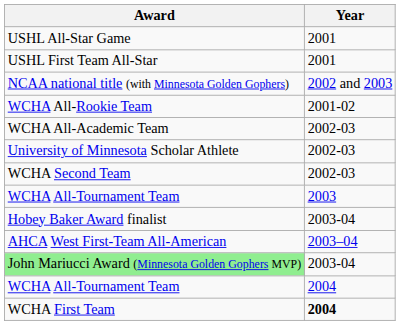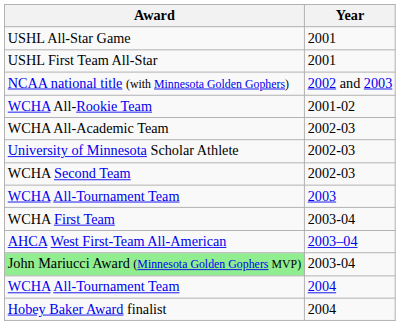(87, 219) Hobey Baker Award finalist -> (61, 219) WCHA First Team
(61, 309) WCHA First Team -> (87, 309) Hobey Baker Award finalist
(322, 309) bold -> (322, 309) normal
